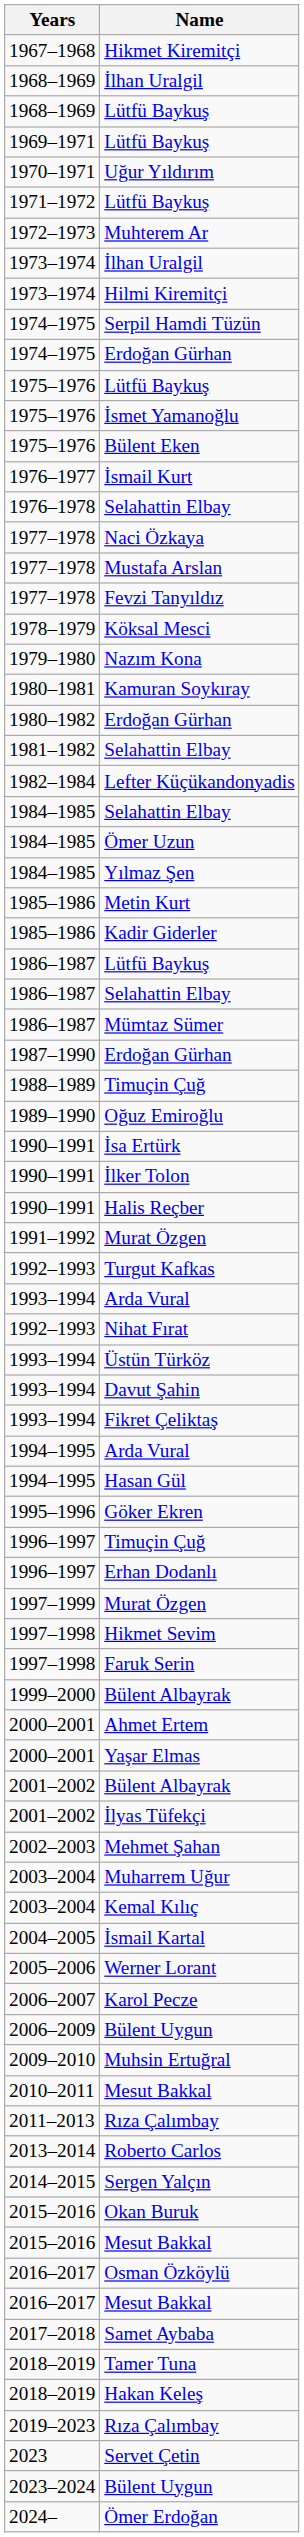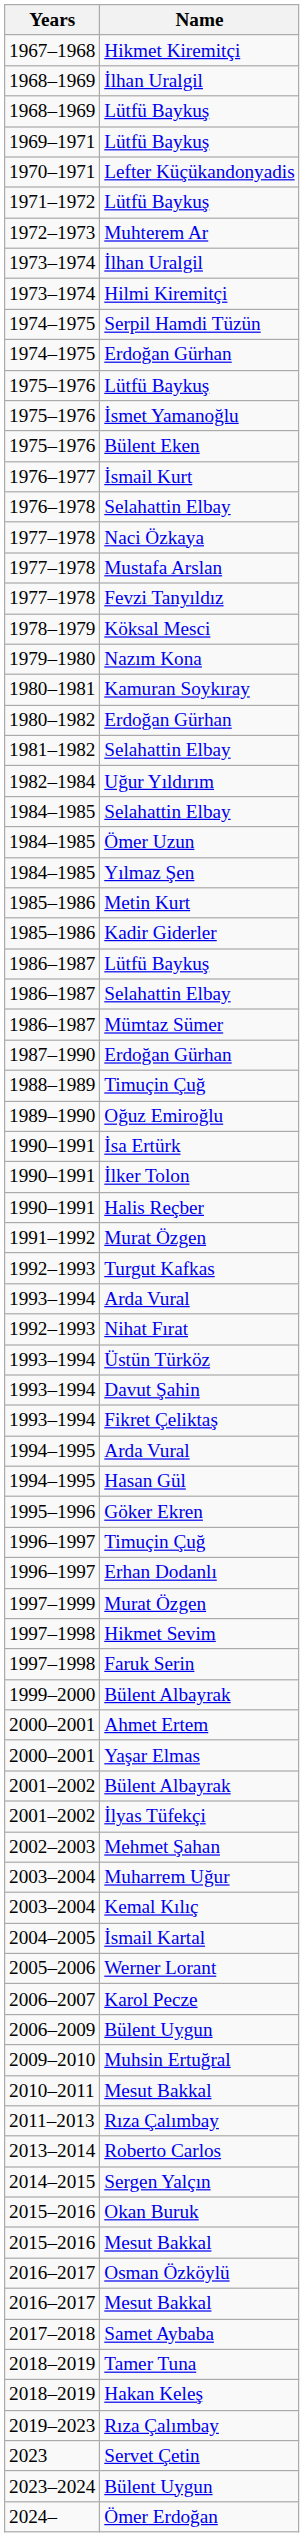(159, 171) Uğur Yıldırım -> (199, 171) Lefter Küçükandonyadis
(199, 780) Lefter Küçükandonyadis -> (159, 780) Uğur Yıldırım
